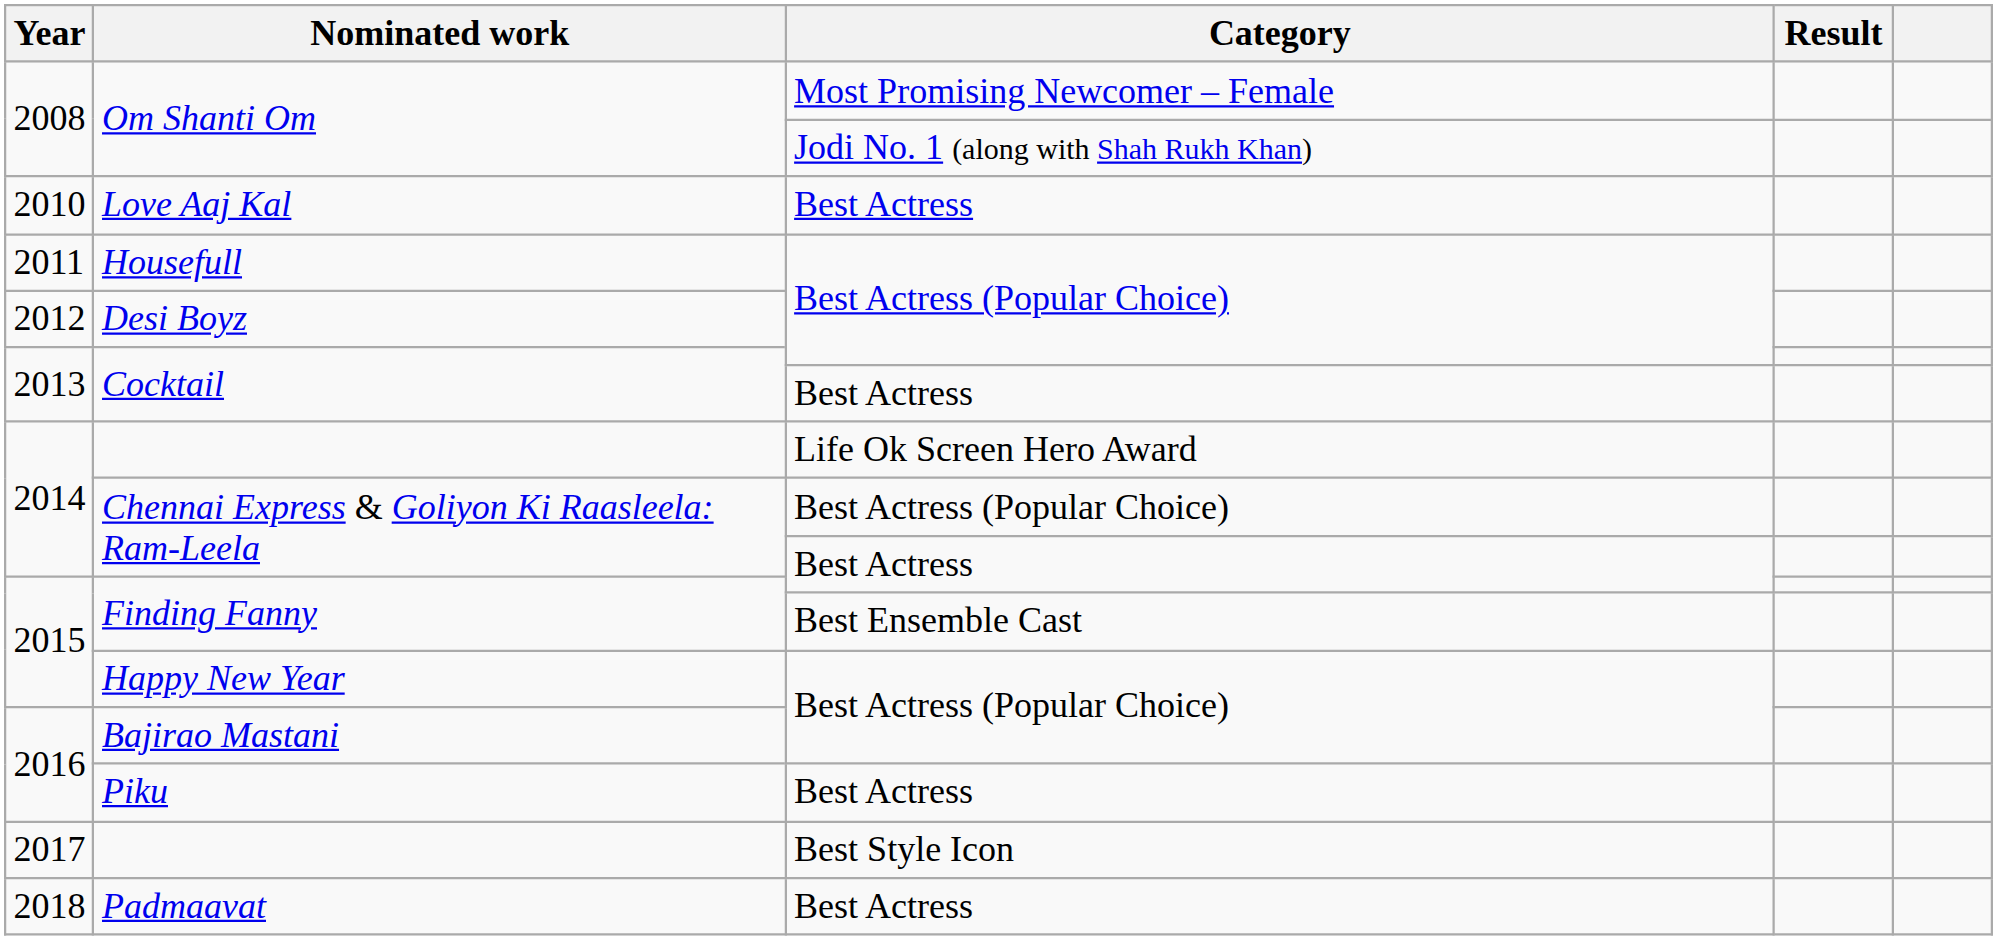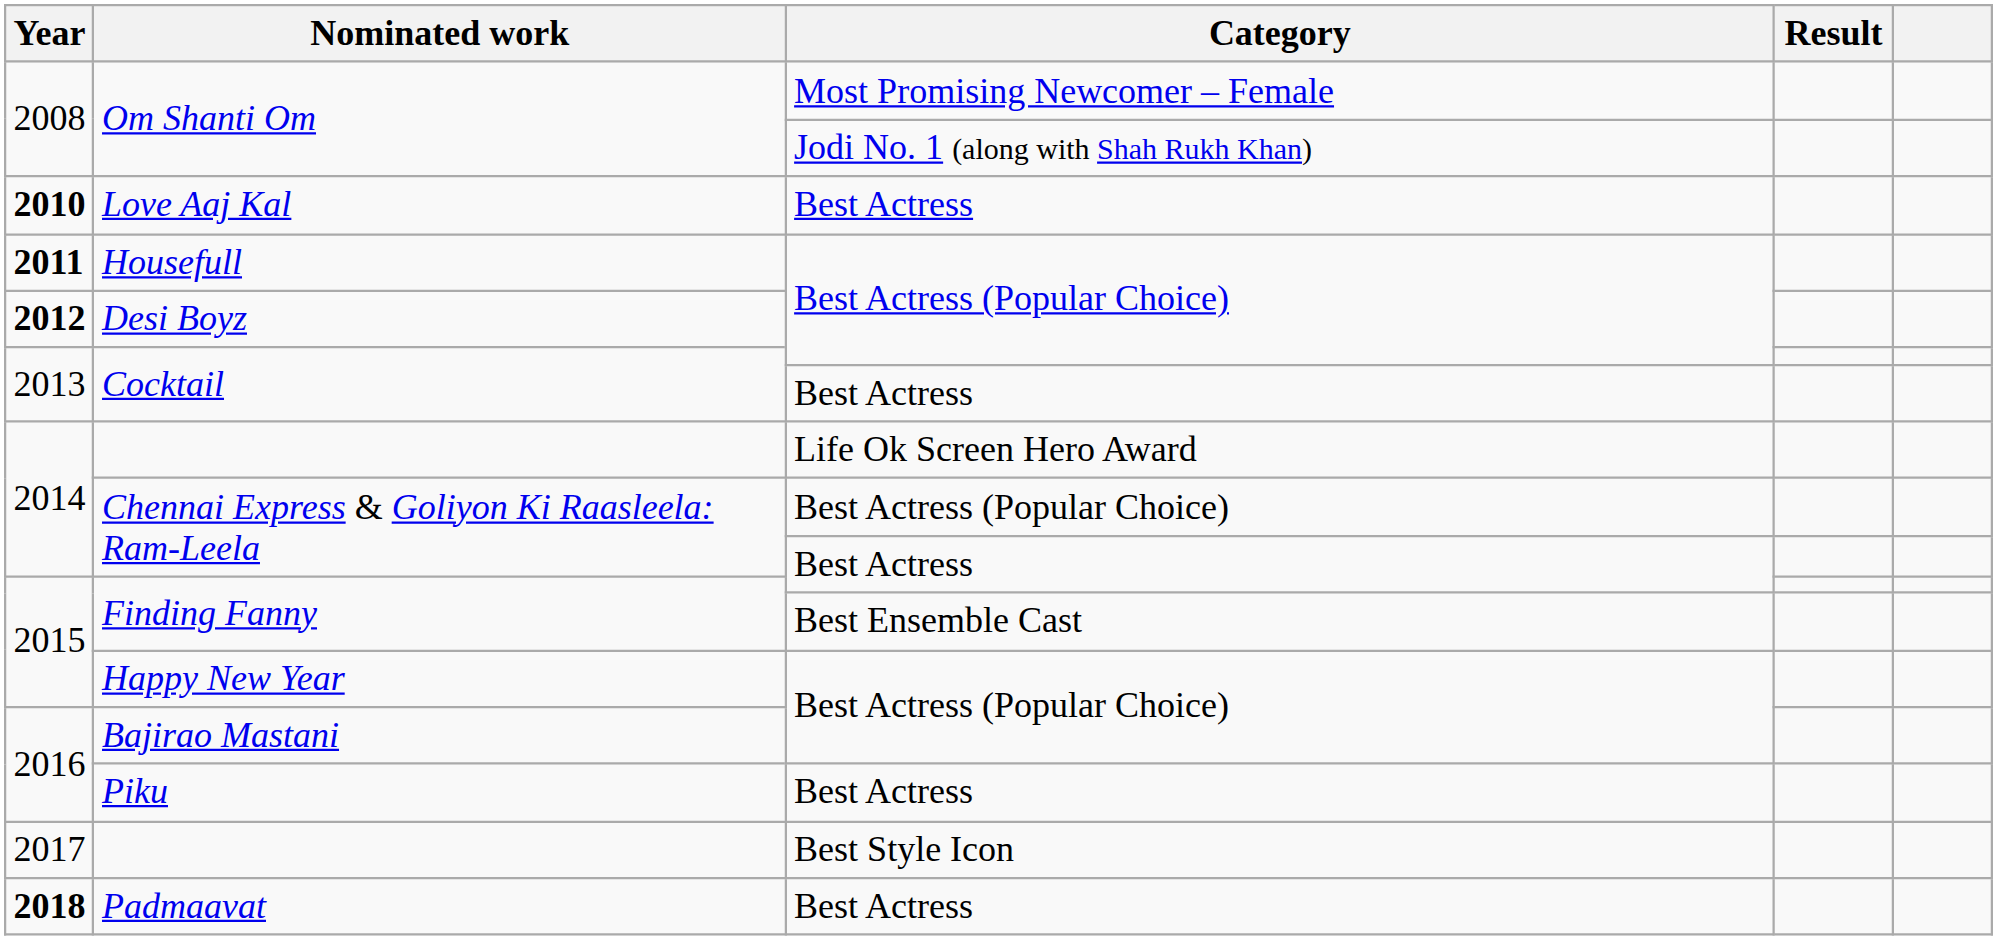(49, 204) normal -> (49, 204) bold
(49, 261) normal -> (48, 261) bold
(49, 318) normal -> (49, 318) bold
(49, 906) normal -> (49, 906) bold
